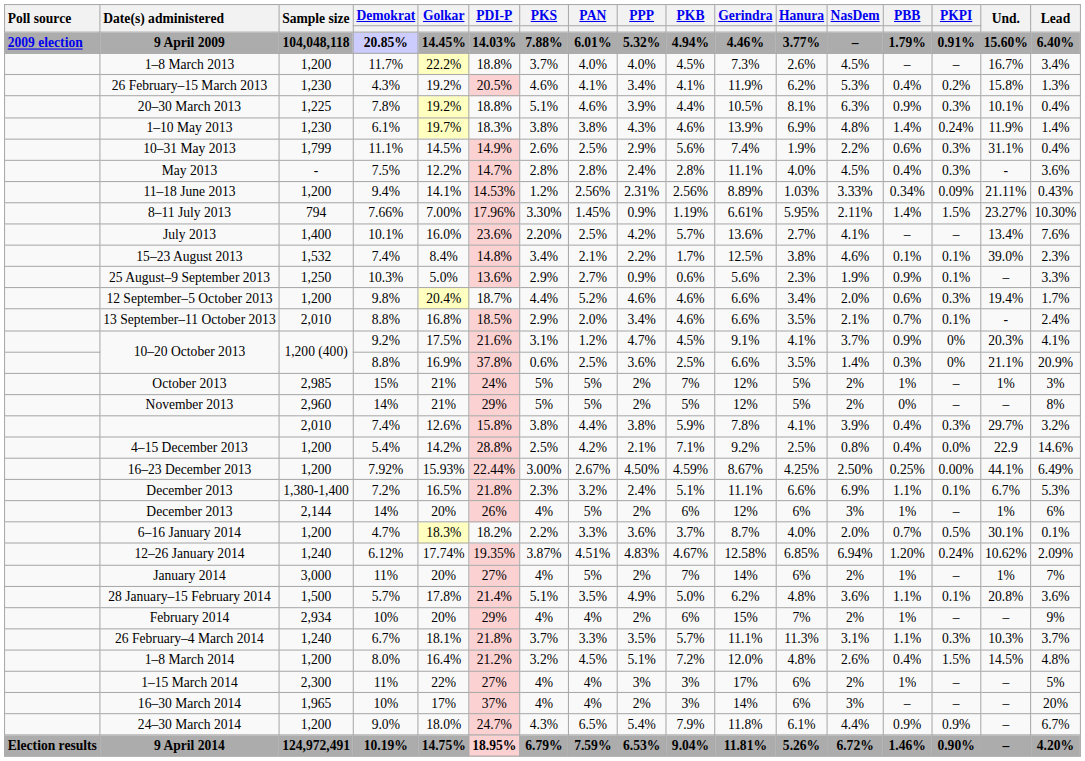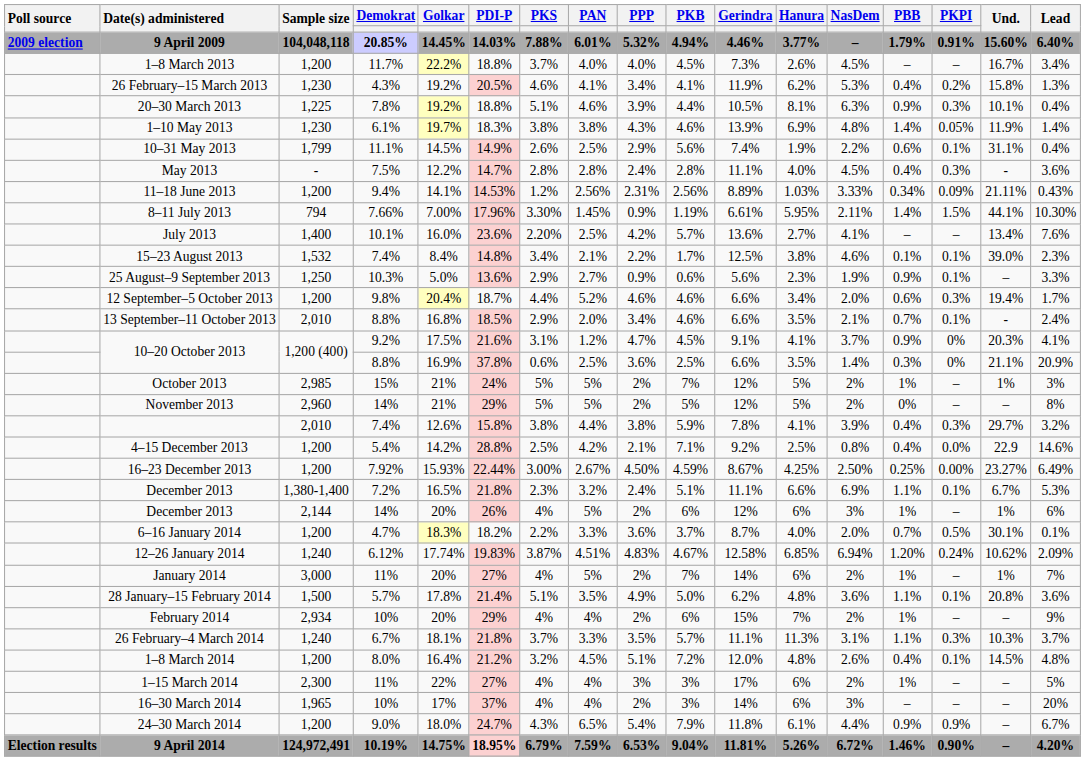(956, 128) 0.24% -> (956, 128) 0.05%
(956, 149) 0.3% -> (956, 149) 0.1%
(1006, 213) 23.27% -> (1006, 213) 44.1%
(1006, 469) 44.1% -> (1006, 469) 23.27%
(494, 554) 19.35% -> (494, 554) 19.83%
(956, 660) 1.5% -> (956, 660) 0.1%
